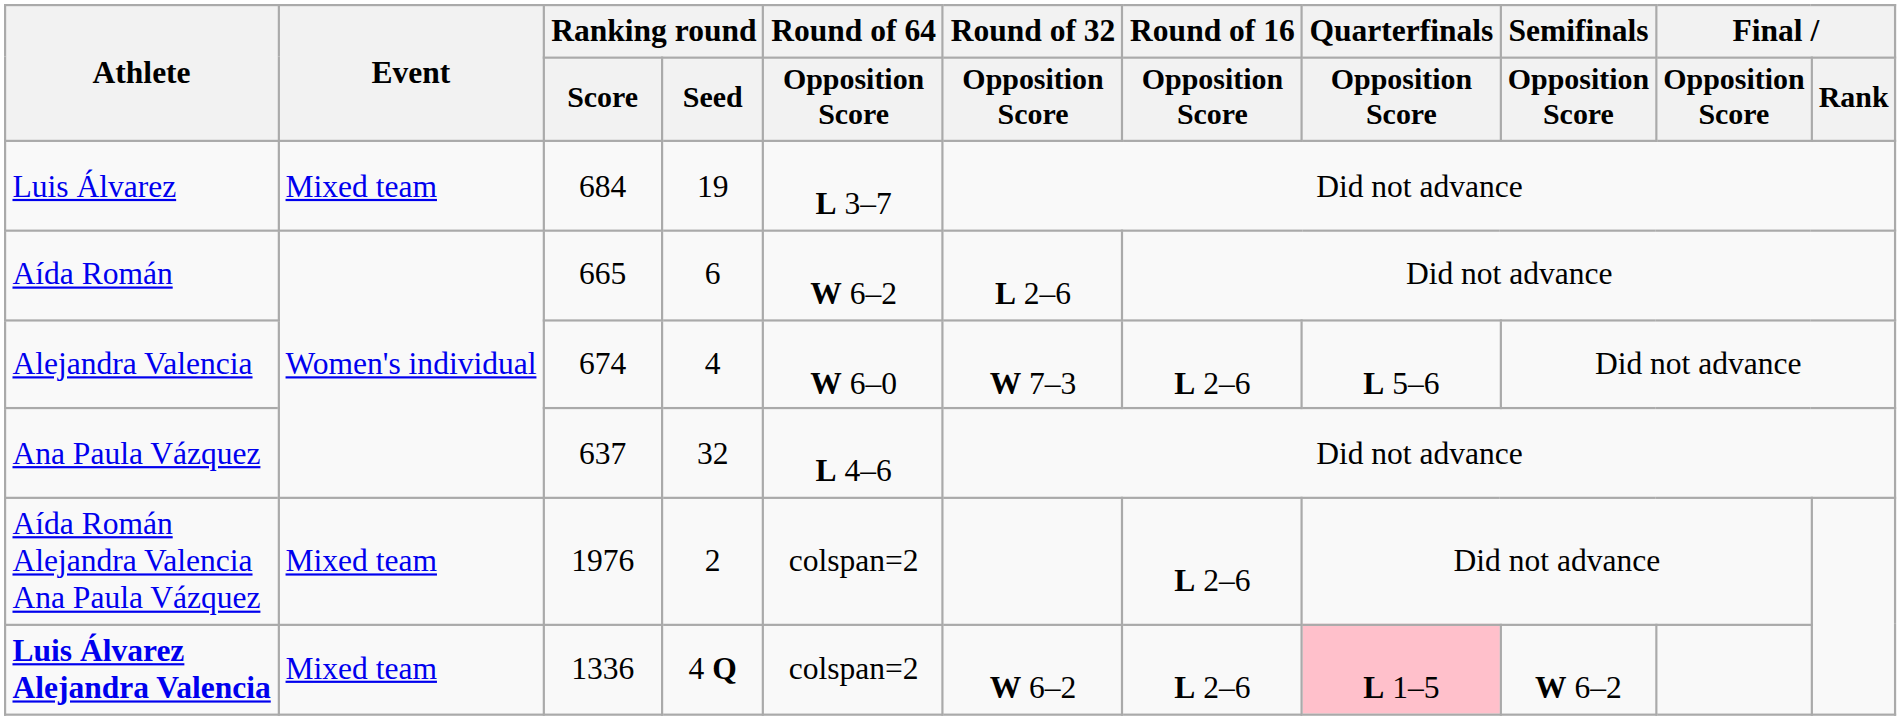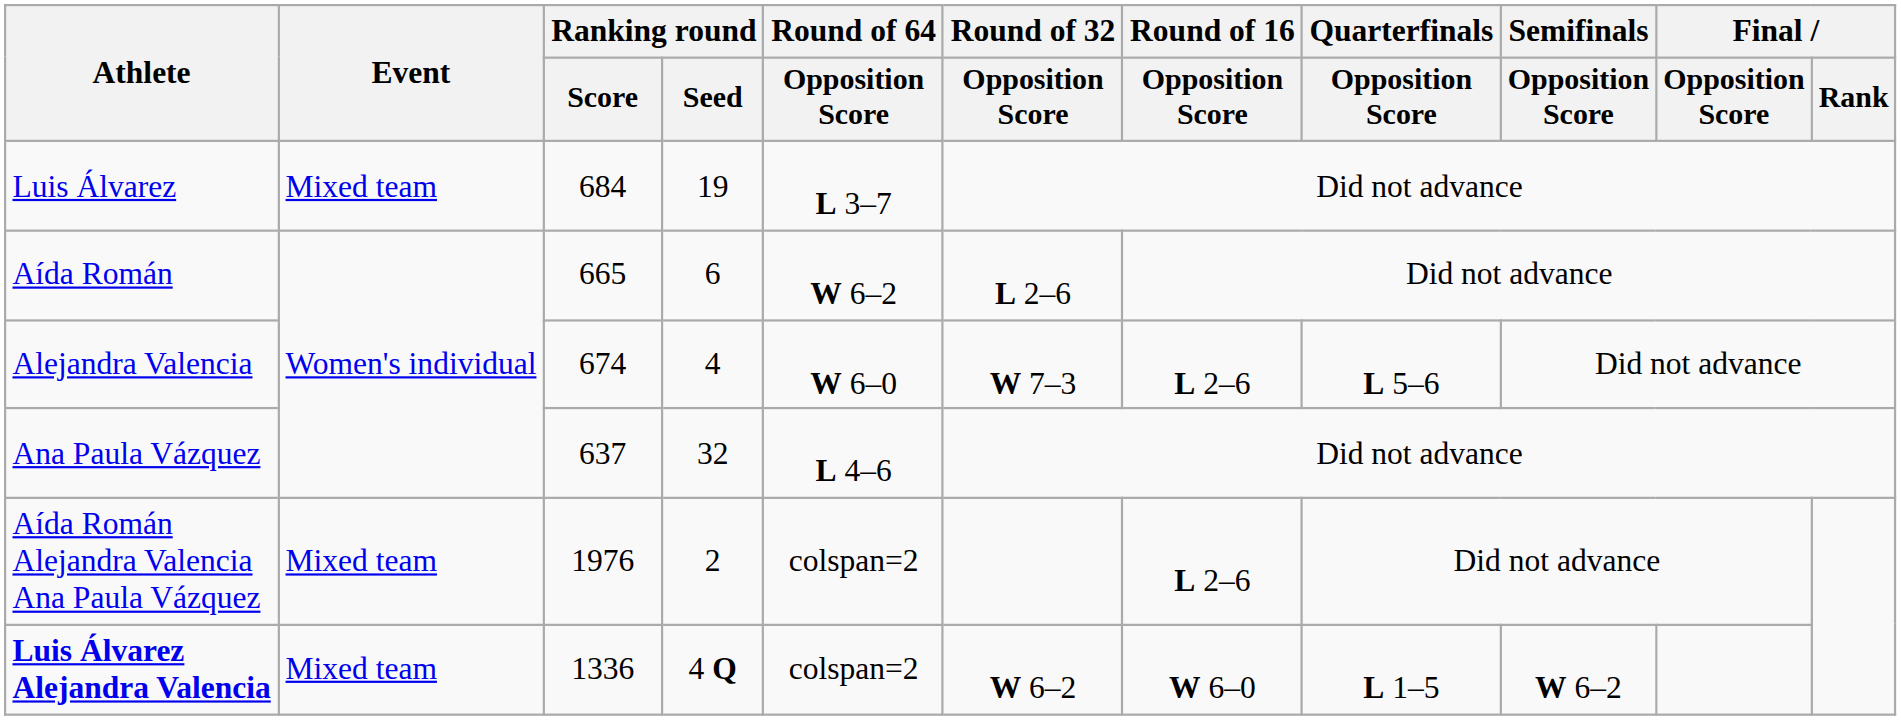(1212, 687) L 2–6 -> (1212, 687) W 6–0
(1401, 687) pink background -> (1401, 687) no background
